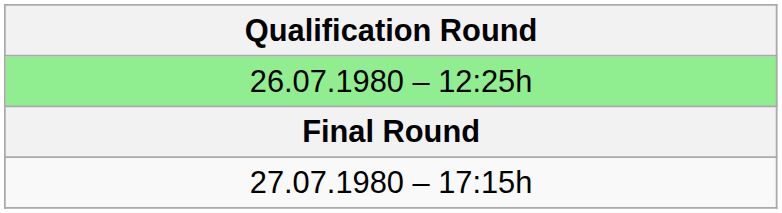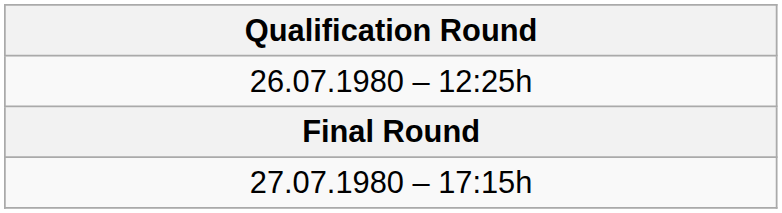(391, 80) lightgreen background -> (391, 80) no background
